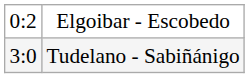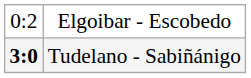(23, 55) normal -> (24, 55) bold
